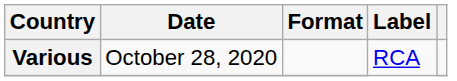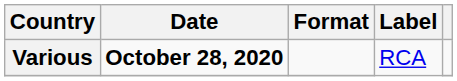(191, 57) normal -> (194, 57) bold
